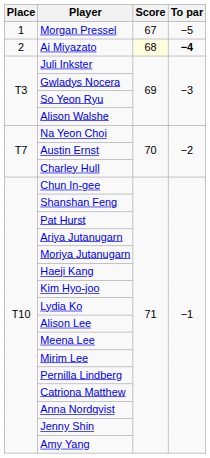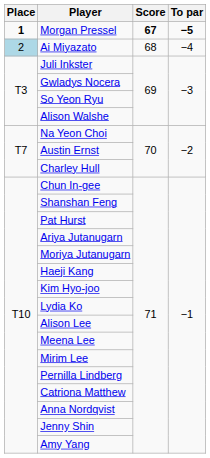(21, 30) normal -> (21, 30) bold
(151, 30) normal -> (151, 30) bold
(187, 30) normal -> (187, 30) bold
(21, 47) no background -> (21, 47) lightblue background
(151, 47) lightyellow background -> (151, 47) no background
(187, 47) bold -> (187, 47) normal
